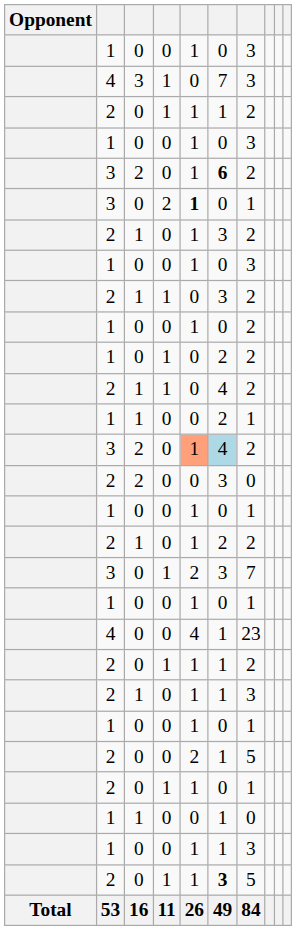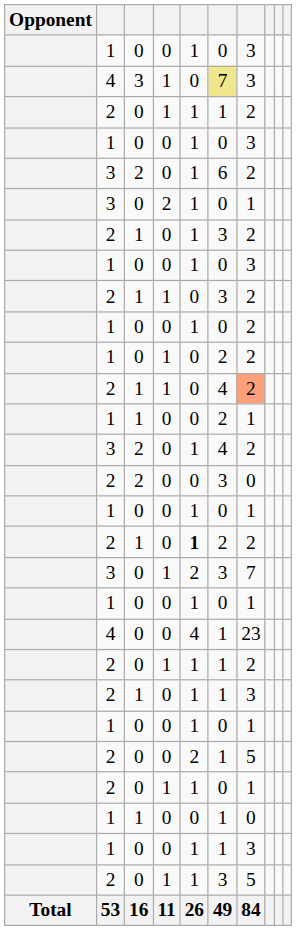(223, 81) no background -> (223, 81) khaki background
(223, 173) bold -> (223, 173) normal
(194, 204) bold -> (194, 204) normal
(251, 388) no background -> (251, 388) lightsalmon background
(194, 449) lightsalmon background -> (194, 449) no background
(223, 449) lightblue background -> (223, 449) no background
(194, 541) normal -> (194, 541) bold
(223, 879) bold -> (223, 879) normal
